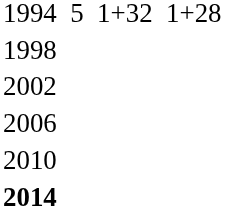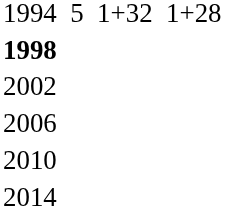(30, 49) normal -> (30, 49) bold
(30, 197) bold -> (30, 197) normal
